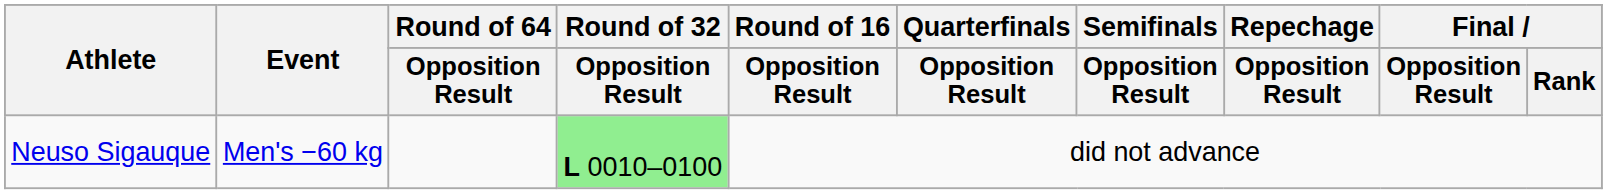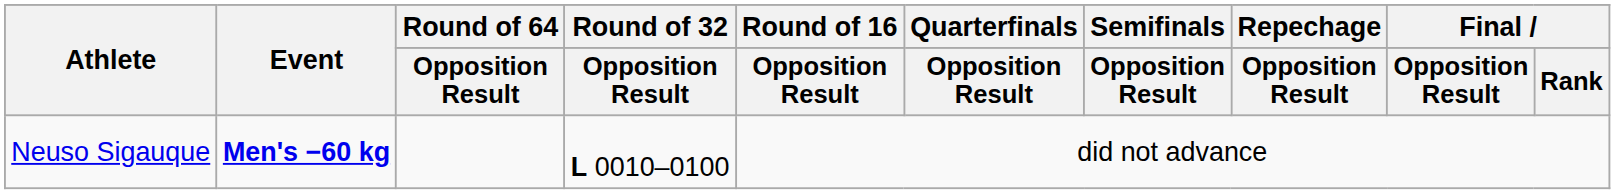(303, 152) normal -> (306, 152) bold
(643, 167) lightgreen background -> (650, 167) no background
